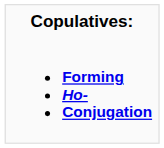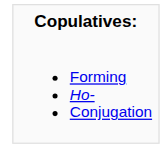(82, 95) bold -> (86, 95) normal
